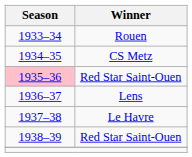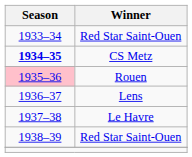(131, 36) Rouen -> (131, 36) Red Star Saint-Ouen
(40, 56) normal -> (40, 56) bold
(131, 76) Red Star Saint-Ouen -> (131, 76) Rouen
